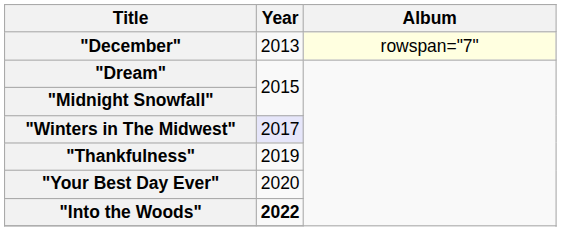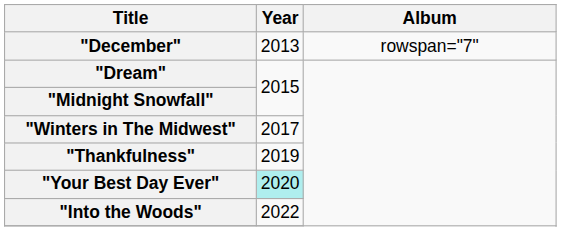(430, 45) lightyellow background -> (430, 45) no background
(280, 128) lavender background -> (280, 128) no background
(280, 184) no background -> (280, 184) paleturquoise background
(280, 211) bold -> (280, 211) normal
